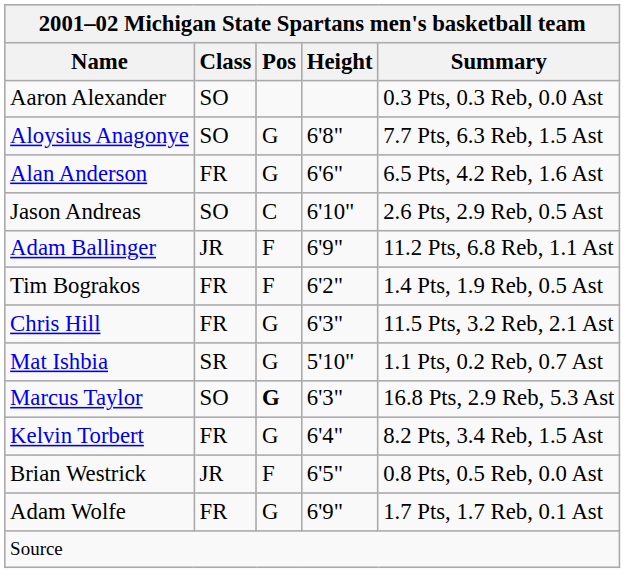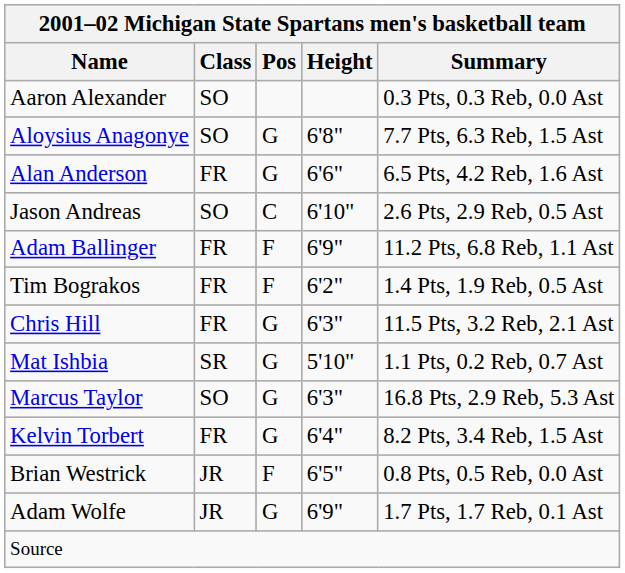(212, 248) JR -> (213, 248) FR
(271, 398) bold -> (270, 398) normal
(213, 511) FR -> (212, 511) JR
